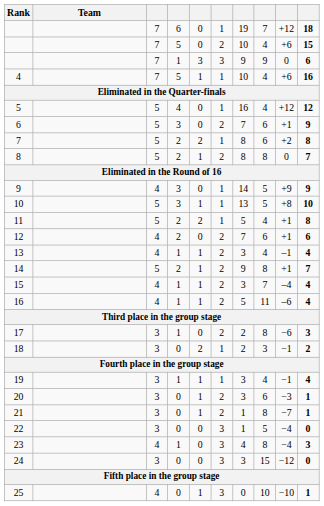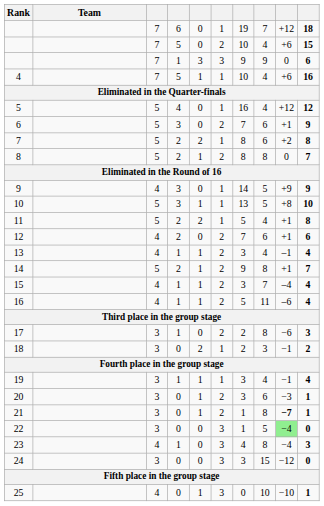(286, 413) normal -> (286, 413) bold
(286, 429) no background -> (286, 429) lightgreen background
